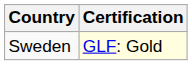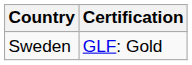(123, 45) lightyellow background -> (123, 45) no background
